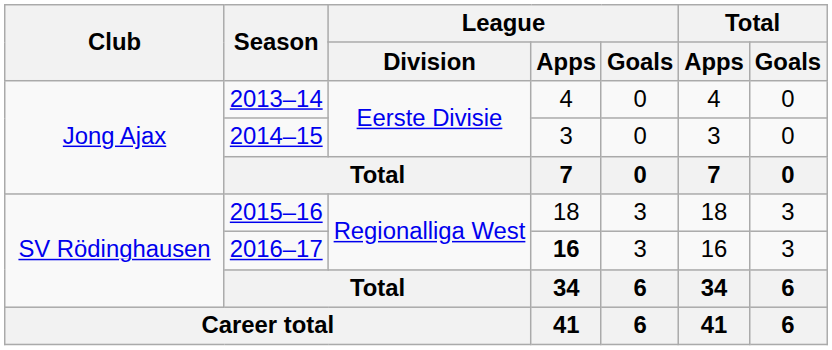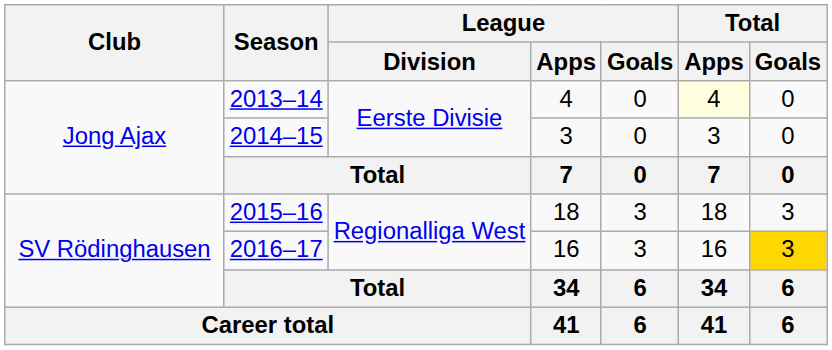(714, 99) no background -> (714, 99) lightyellow background
(566, 250) bold -> (566, 250) normal
(788, 250) no background -> (788, 250) gold background
